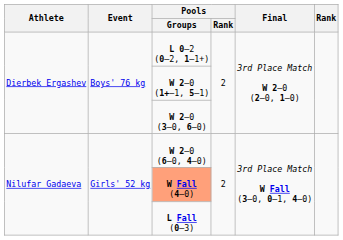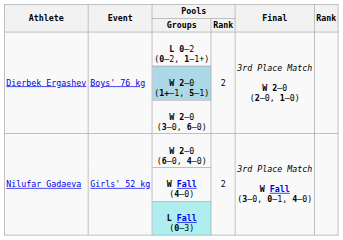(182, 88) no background -> (182, 88) lightblue background
(182, 189) lightsalmon background -> (182, 189) no background
(182, 223) no background -> (182, 223) paleturquoise background
